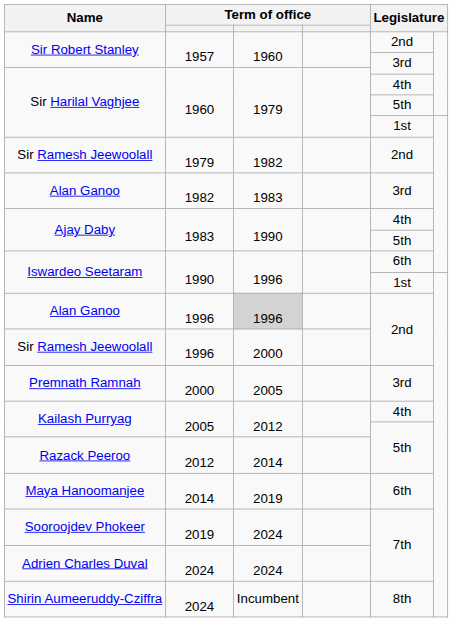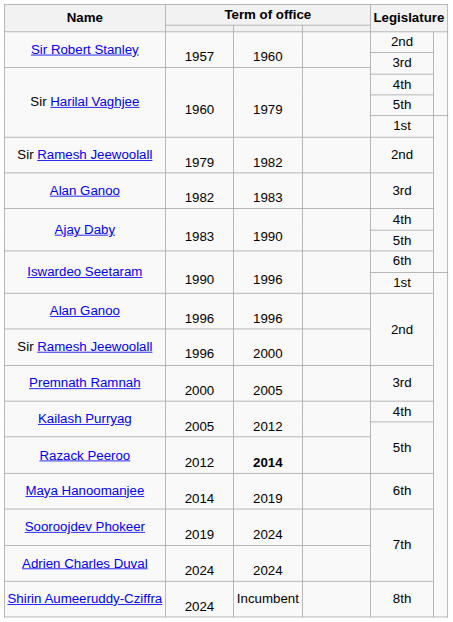(268, 318) lightgrey background -> (268, 318) no background
(268, 462) normal -> (268, 462) bold
